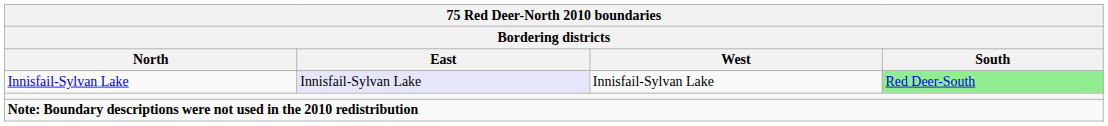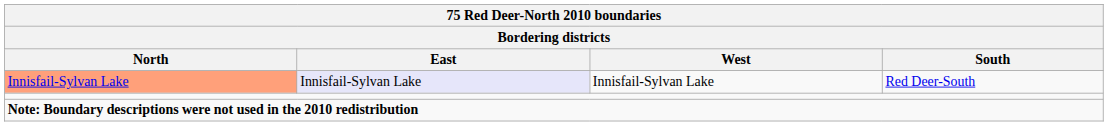(68, 81) no background -> (68, 81) lightsalmon background
(930, 81) lightgreen background -> (930, 81) no background
